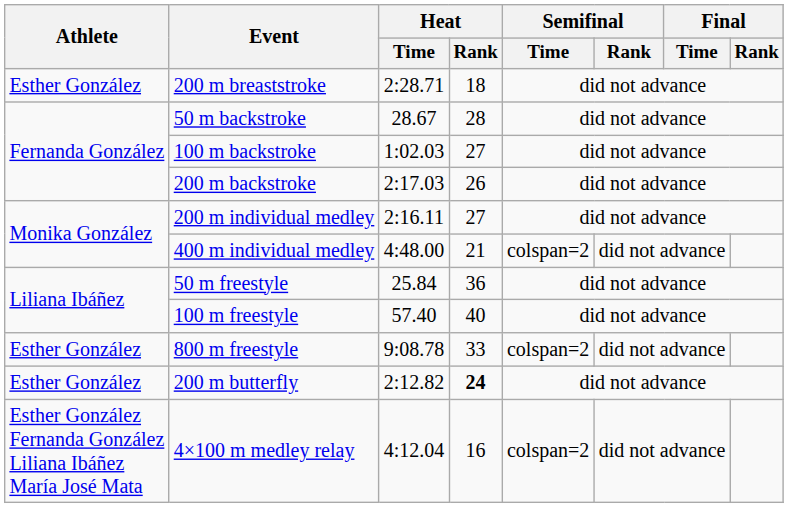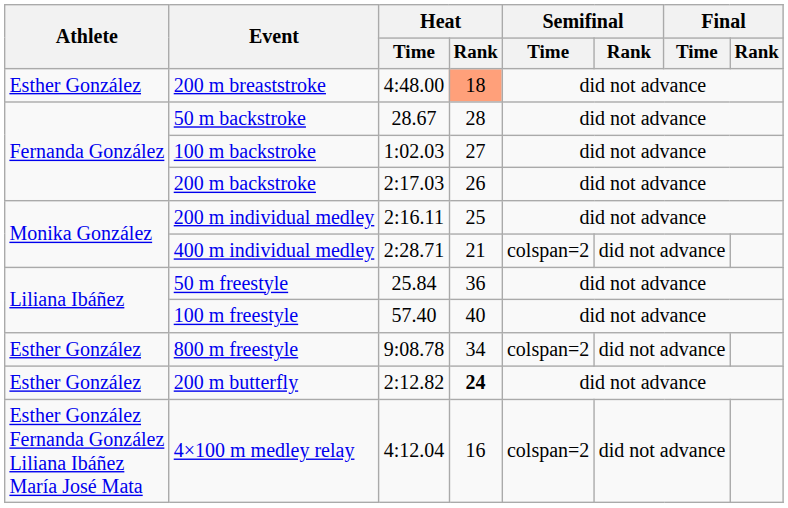(414, 85) 2:28.71 -> (414, 85) 4:48.00
(476, 85) no background -> (476, 85) lightsalmon background
(476, 217) 27 -> (476, 217) 25
(414, 250) 4:48.00 -> (414, 250) 2:28.71
(476, 349) 33 -> (476, 349) 34
